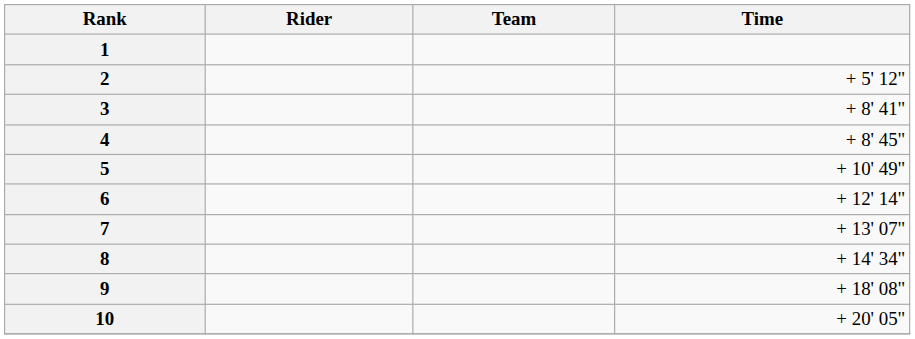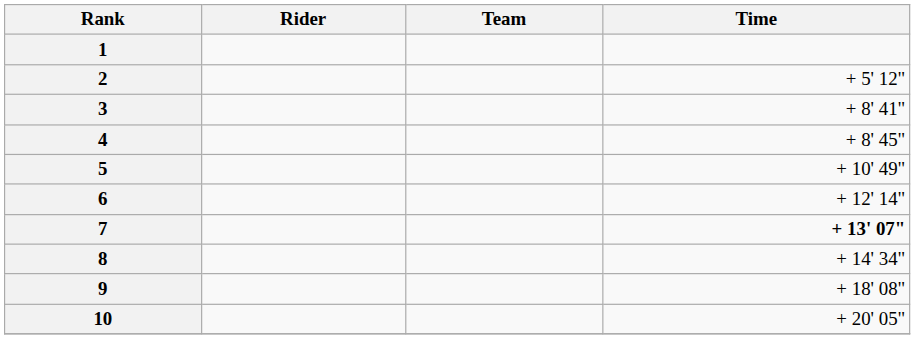(871, 229) normal -> (868, 229) bold
